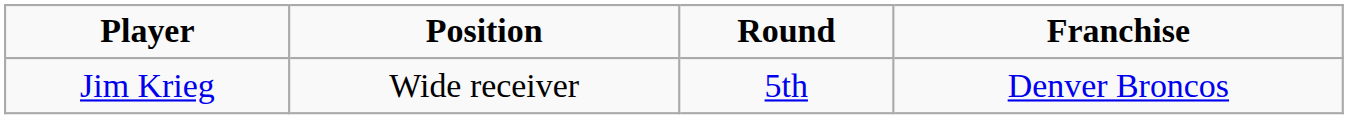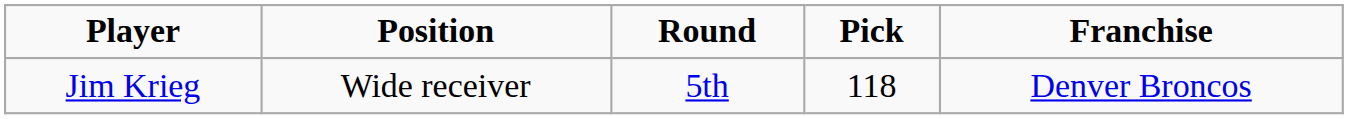+ column: (872, 31)
